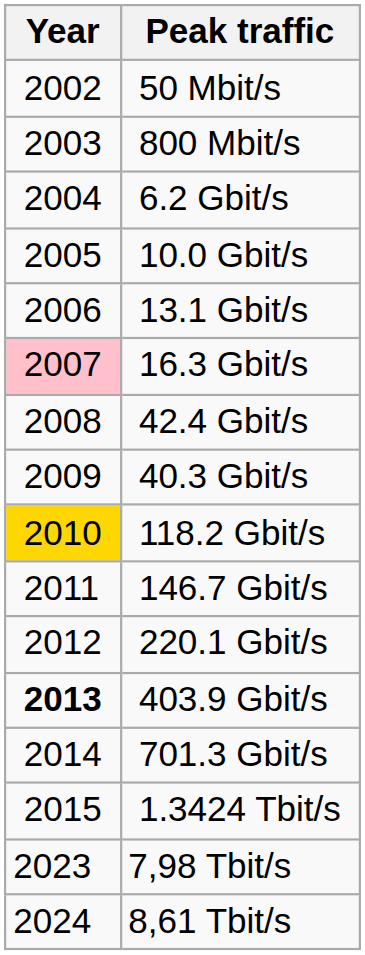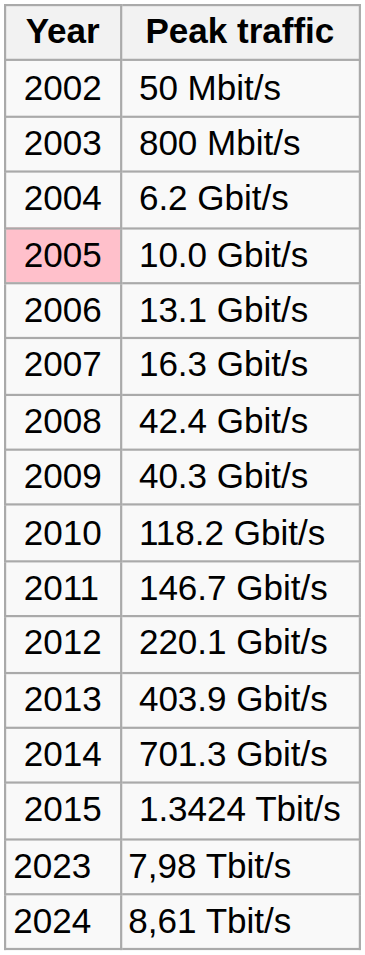(63, 254) no background -> (63, 254) pink background
(63, 365) pink background -> (63, 365) no background
(63, 532) gold background -> (63, 532) no background
(63, 699) bold -> (63, 699) normal
